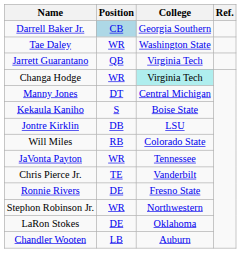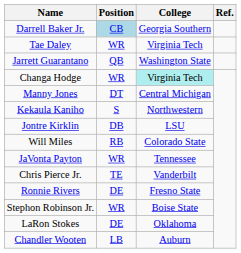(175, 45) Washington State -> (175, 45) Virginia Tech
(175, 61) Virginia Tech -> (175, 61) Washington State
(175, 110) Boise State -> (175, 110) Northwestern
(175, 207) Northwestern -> (175, 207) Boise State
